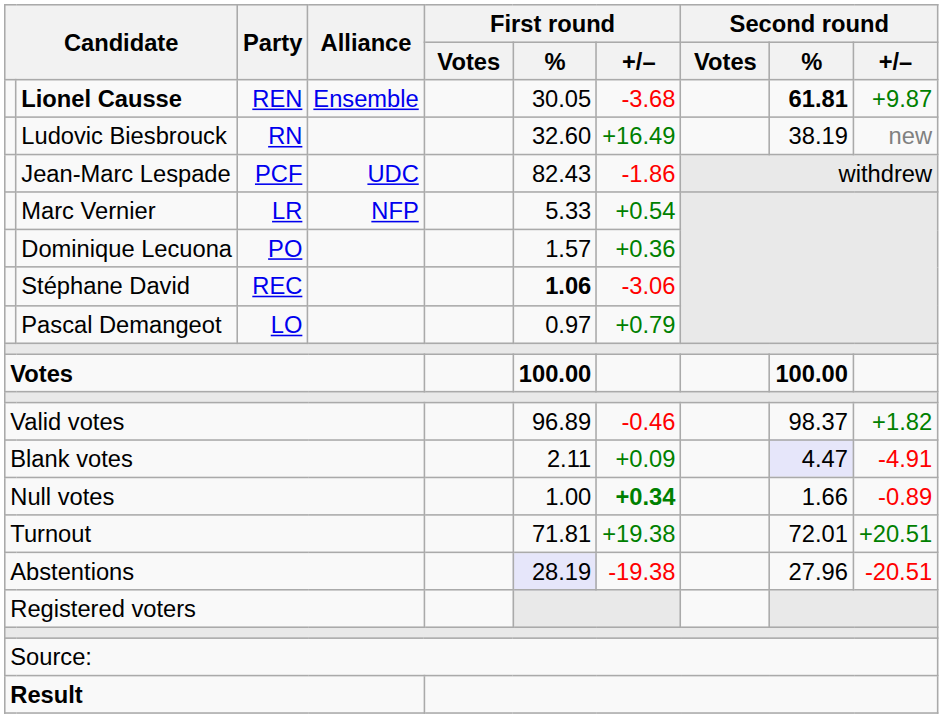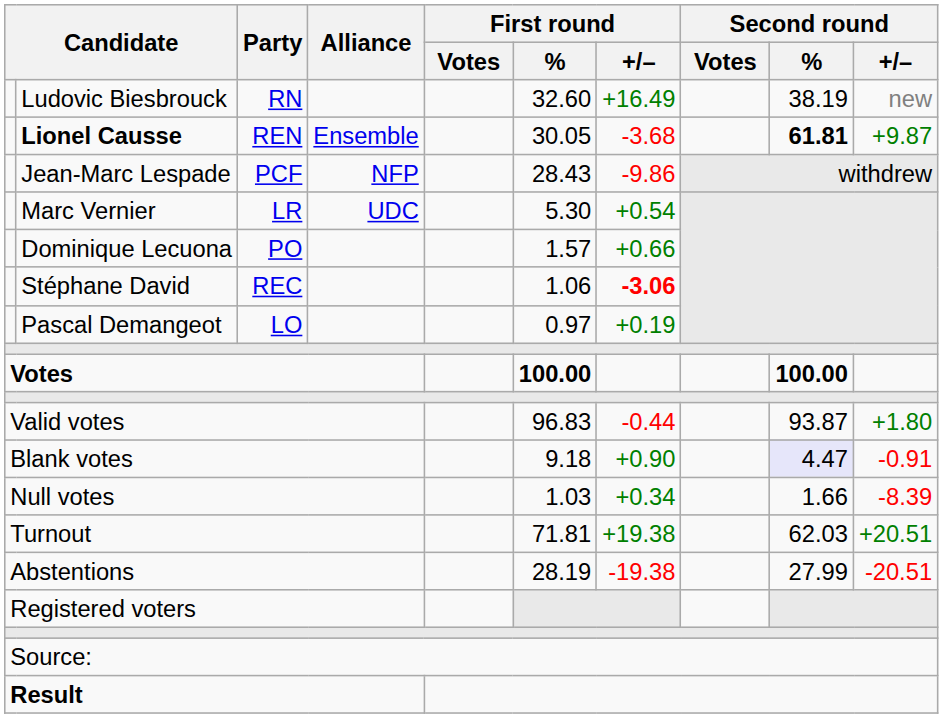rows swapped: (124, 136) <-> (102, 99)
(393, 174) UDC -> (395, 174) NFP
(562, 174) 82.43 -> (562, 174) 28.43
(648, 174) -1.86 -> (648, 174) -9.86
(395, 211) NFP -> (393, 211) UDC
(568, 211) 5.33 -> (568, 211) 5.30
(645, 249) +0.36 -> (645, 249) +0.66
(568, 286) bold -> (568, 286) normal
(648, 286) normal -> (648, 286) bold
(645, 324) +0.79 -> (645, 324) +0.19
(562, 421) 96.89 -> (562, 421) 96.83
(648, 421) -0.46 -> (648, 421) -0.44
(818, 421) 98.37 -> (818, 421) 93.87
(902, 421) +1.82 -> (902, 421) +1.80
(569, 459) 2.11 -> (568, 459) 9.18
(645, 459) +0.09 -> (645, 459) +0.90
(905, 459) -4.91 -> (905, 459) -0.91
(568, 496) 1.00 -> (568, 496) 1.03
(645, 496) bold -> (645, 496) normal
(905, 496) -0.89 -> (905, 496) -8.39
(818, 534) 72.01 -> (818, 534) 62.03
(562, 571) lavender background -> (562, 571) no background
(818, 571) 27.96 -> (818, 571) 27.99
